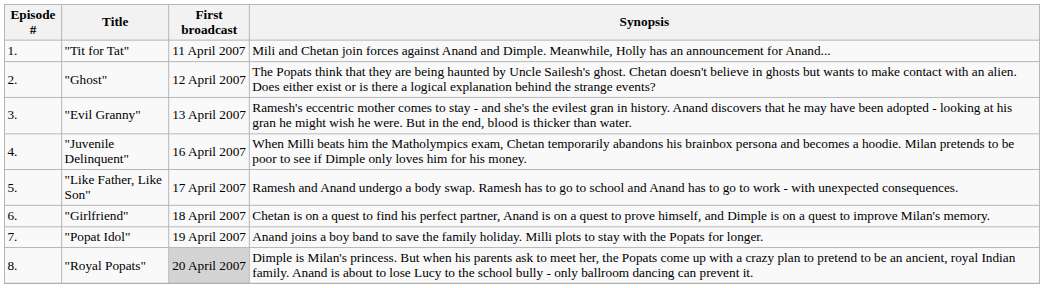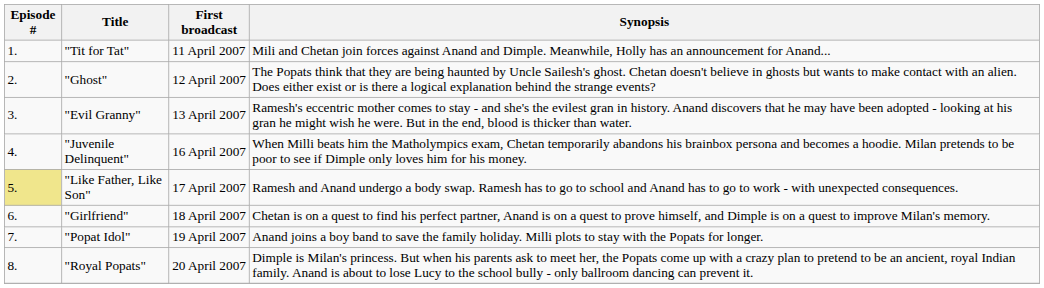(12, 187) no background -> (12, 187) khaki background
(209, 265) lightgrey background -> (209, 265) no background
